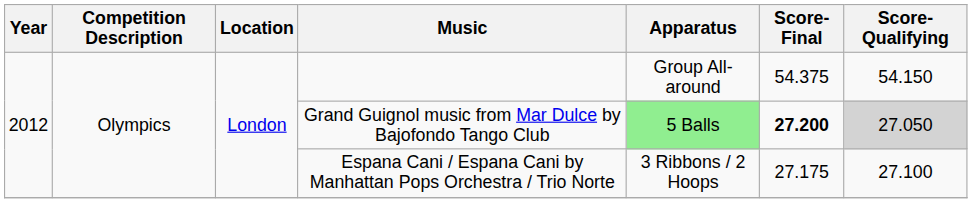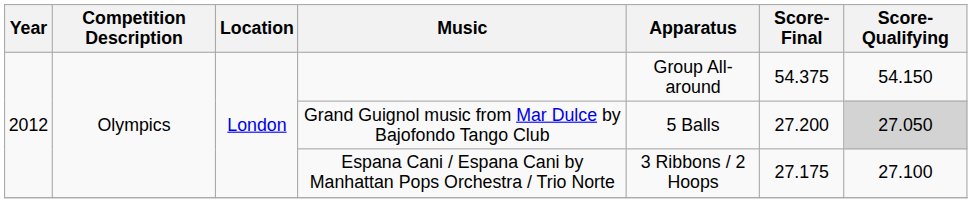(693, 124) lightgreen background -> (693, 124) no background
(802, 124) bold -> (802, 124) normal
